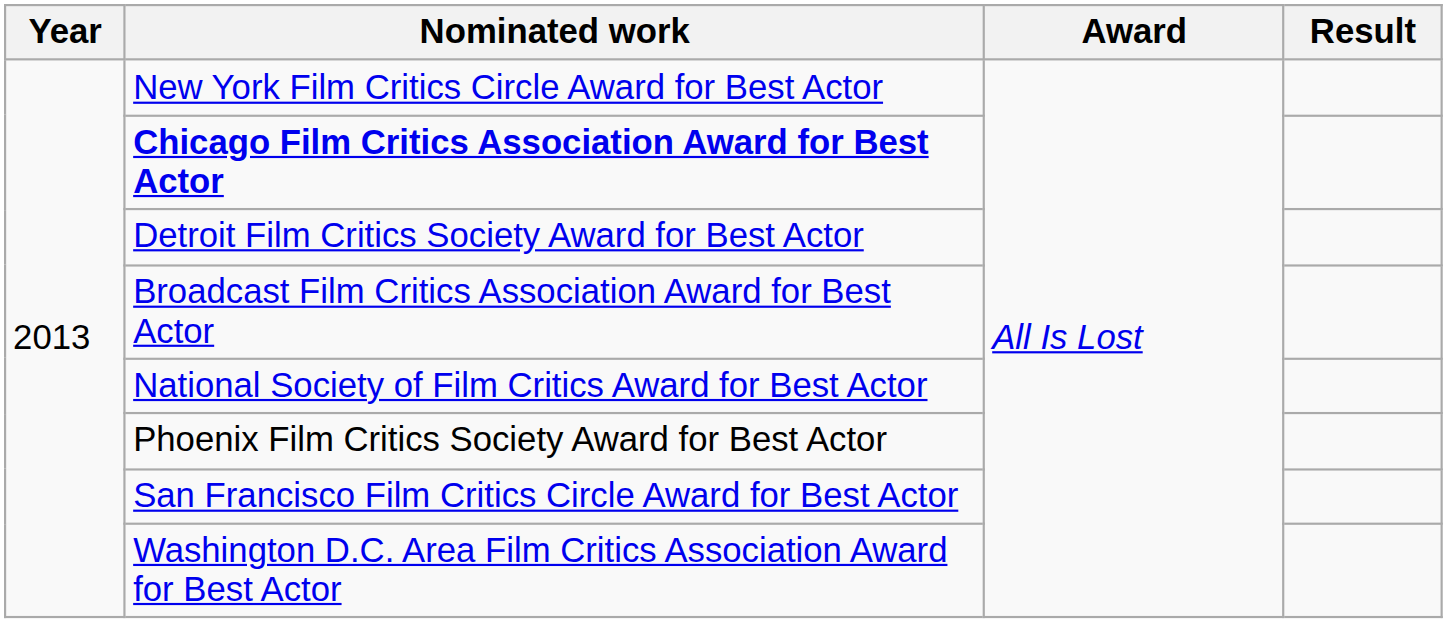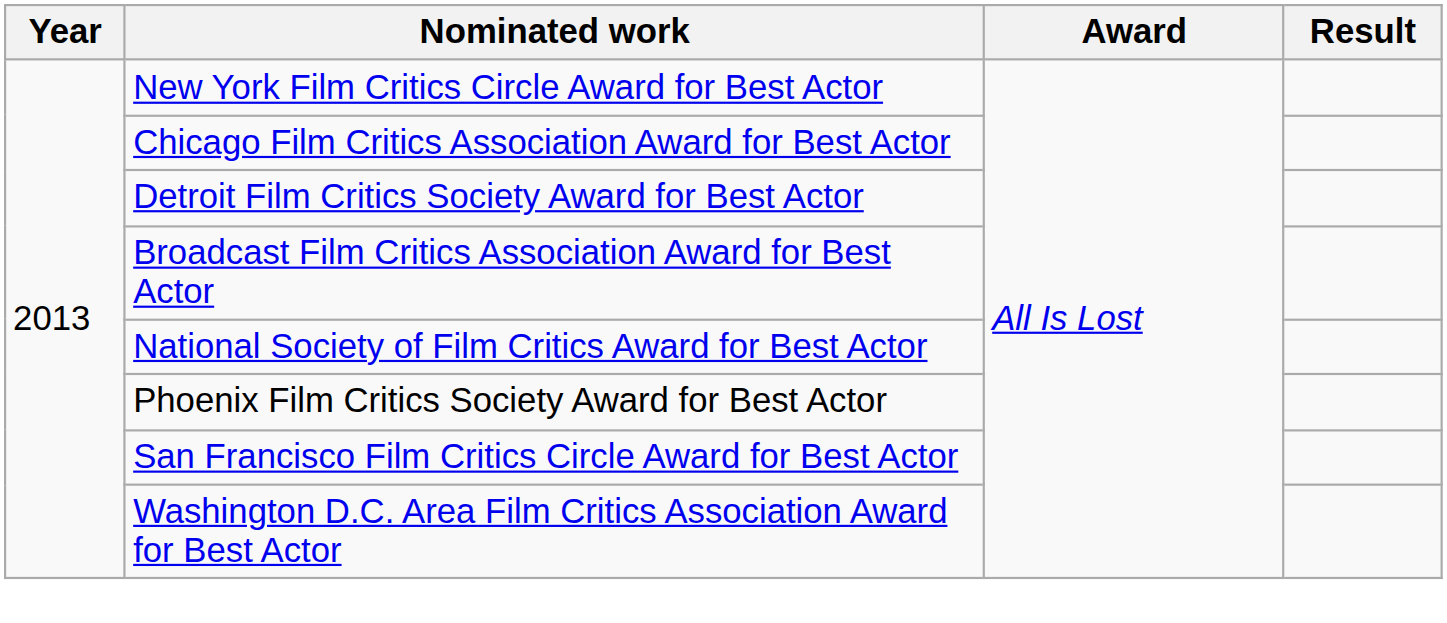(531, 161) bold -> (542, 142) normal
